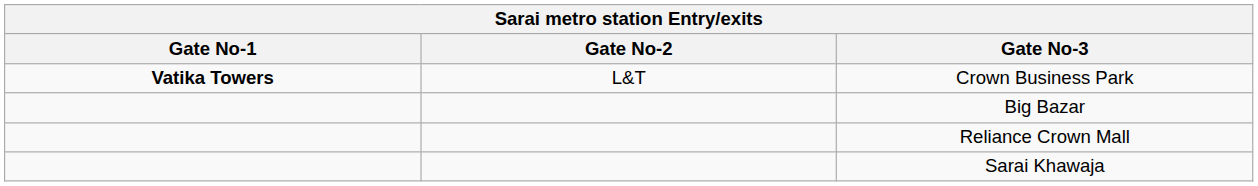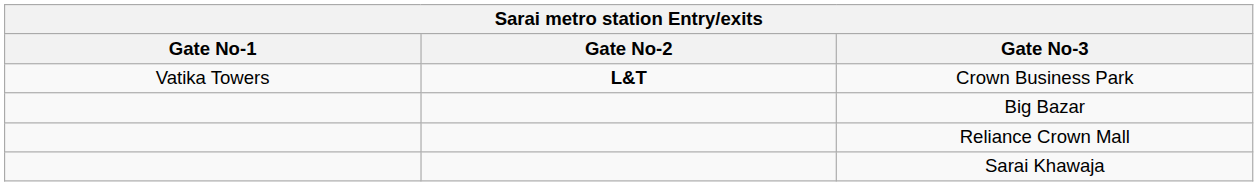(213, 78) bold -> (213, 78) normal
(629, 78) normal -> (629, 78) bold
